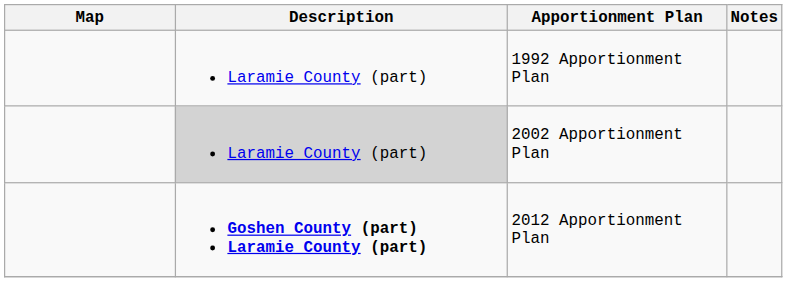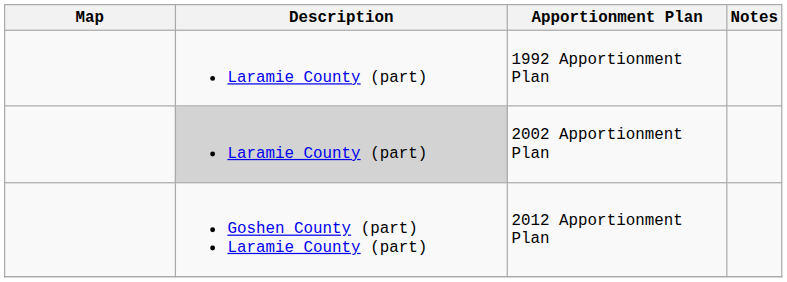(341, 238) bold -> (341, 238) normal
